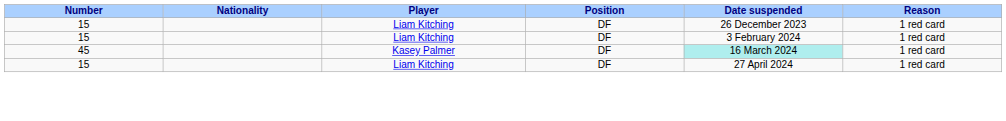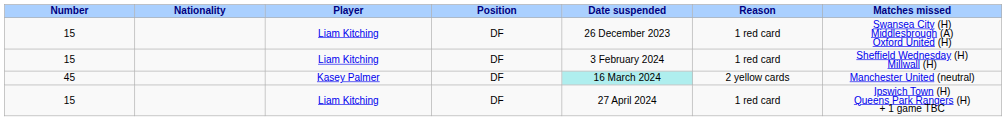+ column: (912, 11)
(922, 51) 1 red card -> (758, 78) 2 yellow cards
